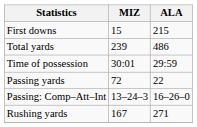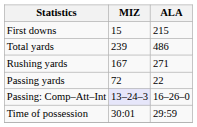rows swapped: (37, 113) <-> (47, 63)
(130, 97) no background -> (130, 97) lavender background
